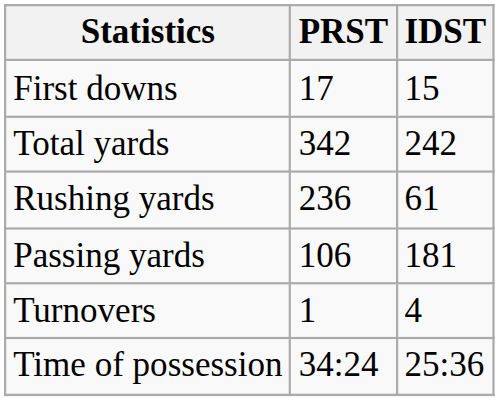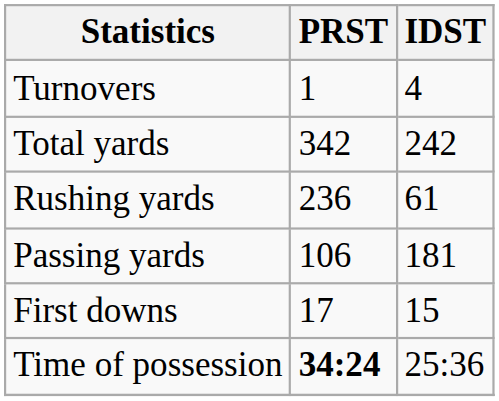rows swapped: (95, 87) <-> (85, 310)
(339, 365) normal -> (340, 365) bold
